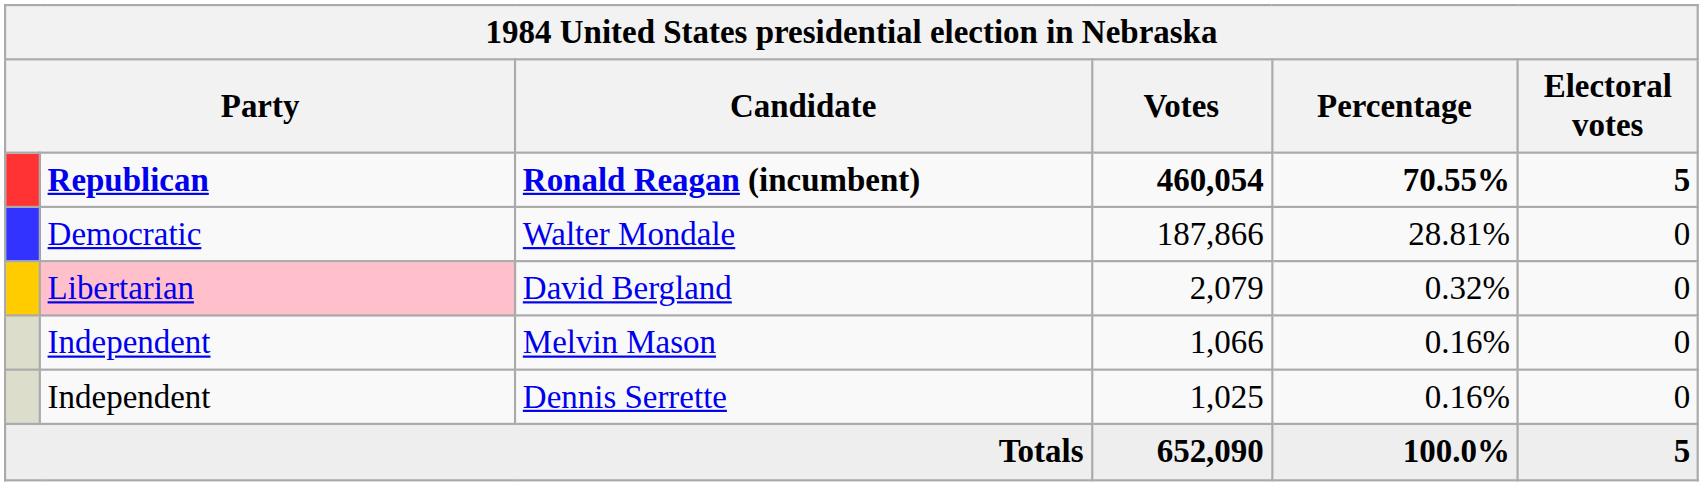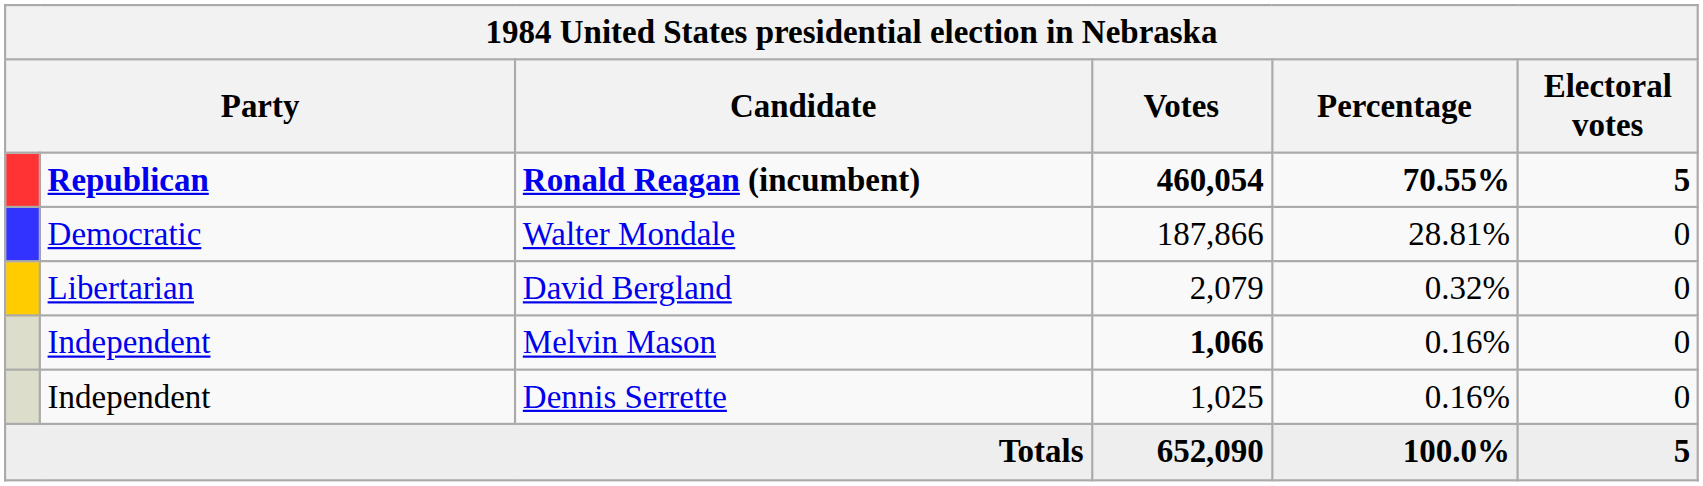(121, 288) pink background -> (121, 288) no background
(1227, 342) normal -> (1227, 342) bold
